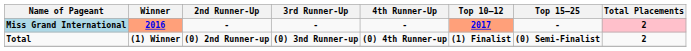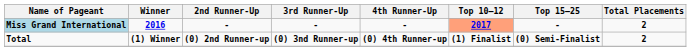(155, 25) lightsalmon background -> (155, 25) no background
(644, 25) pink background -> (644, 25) no background
